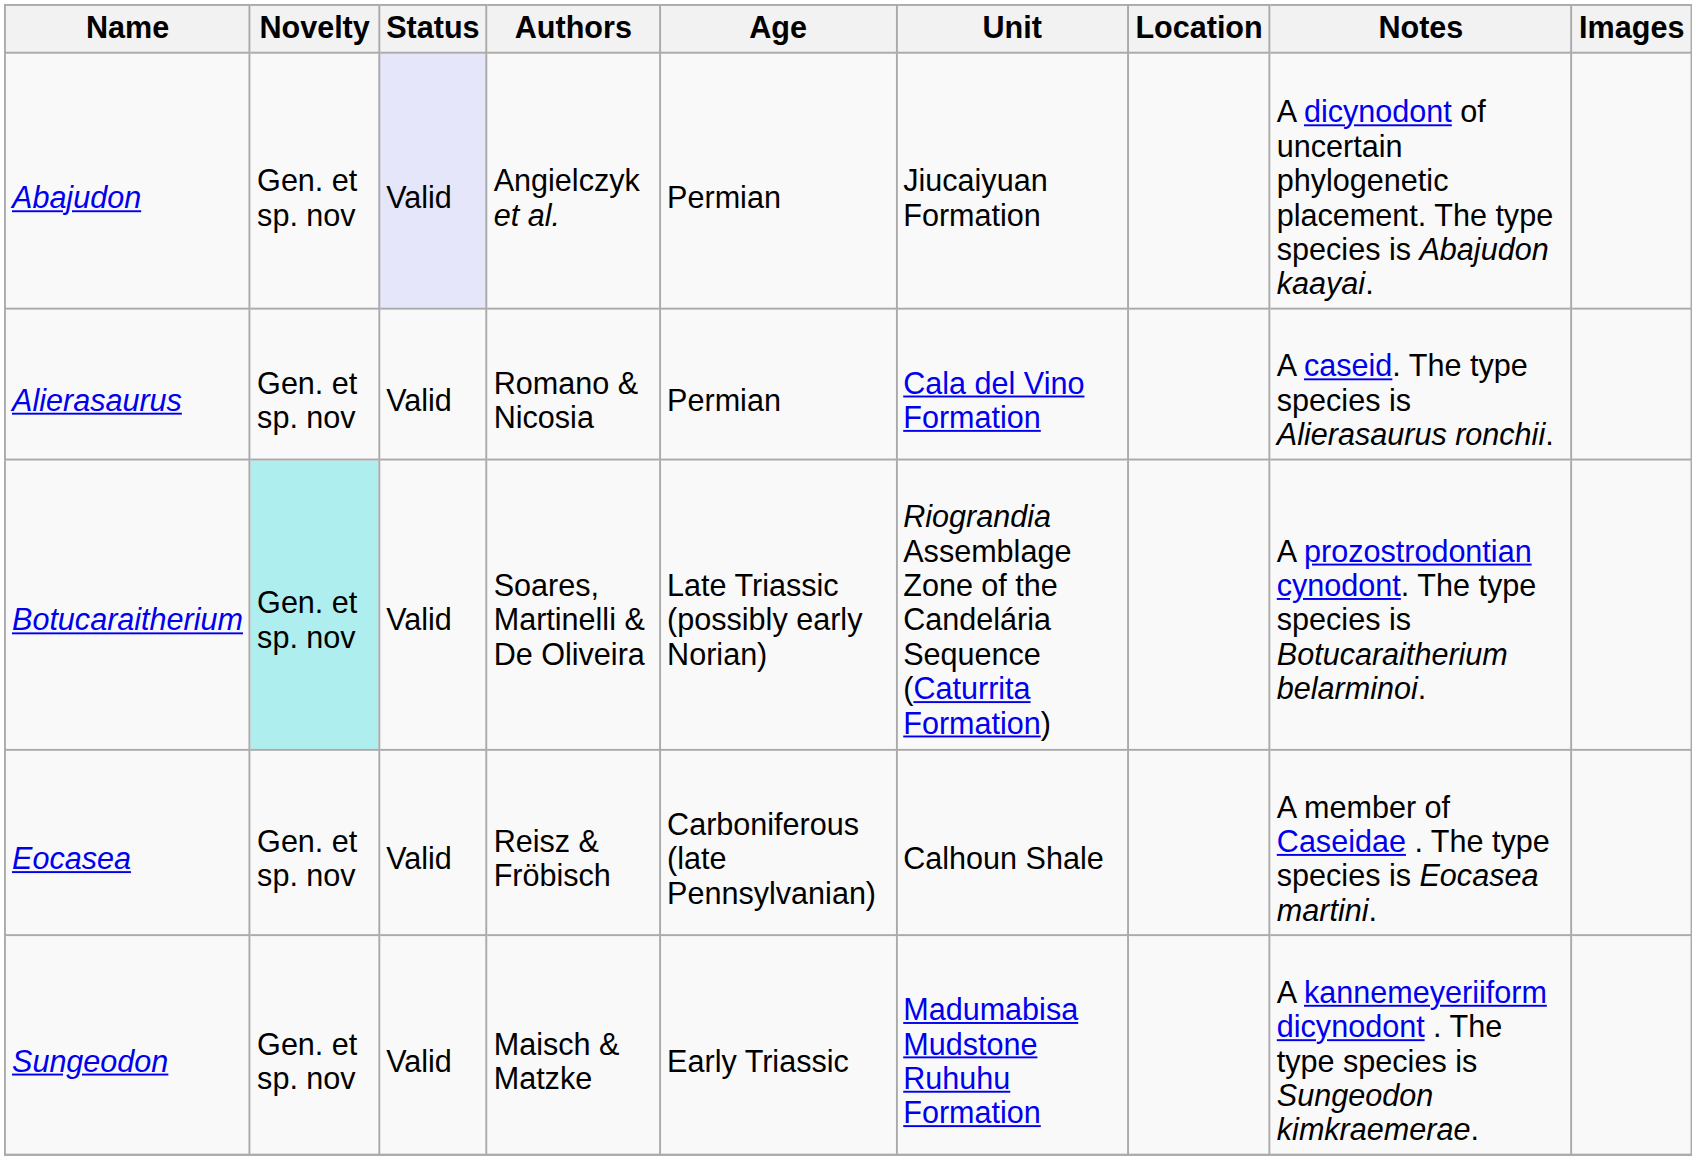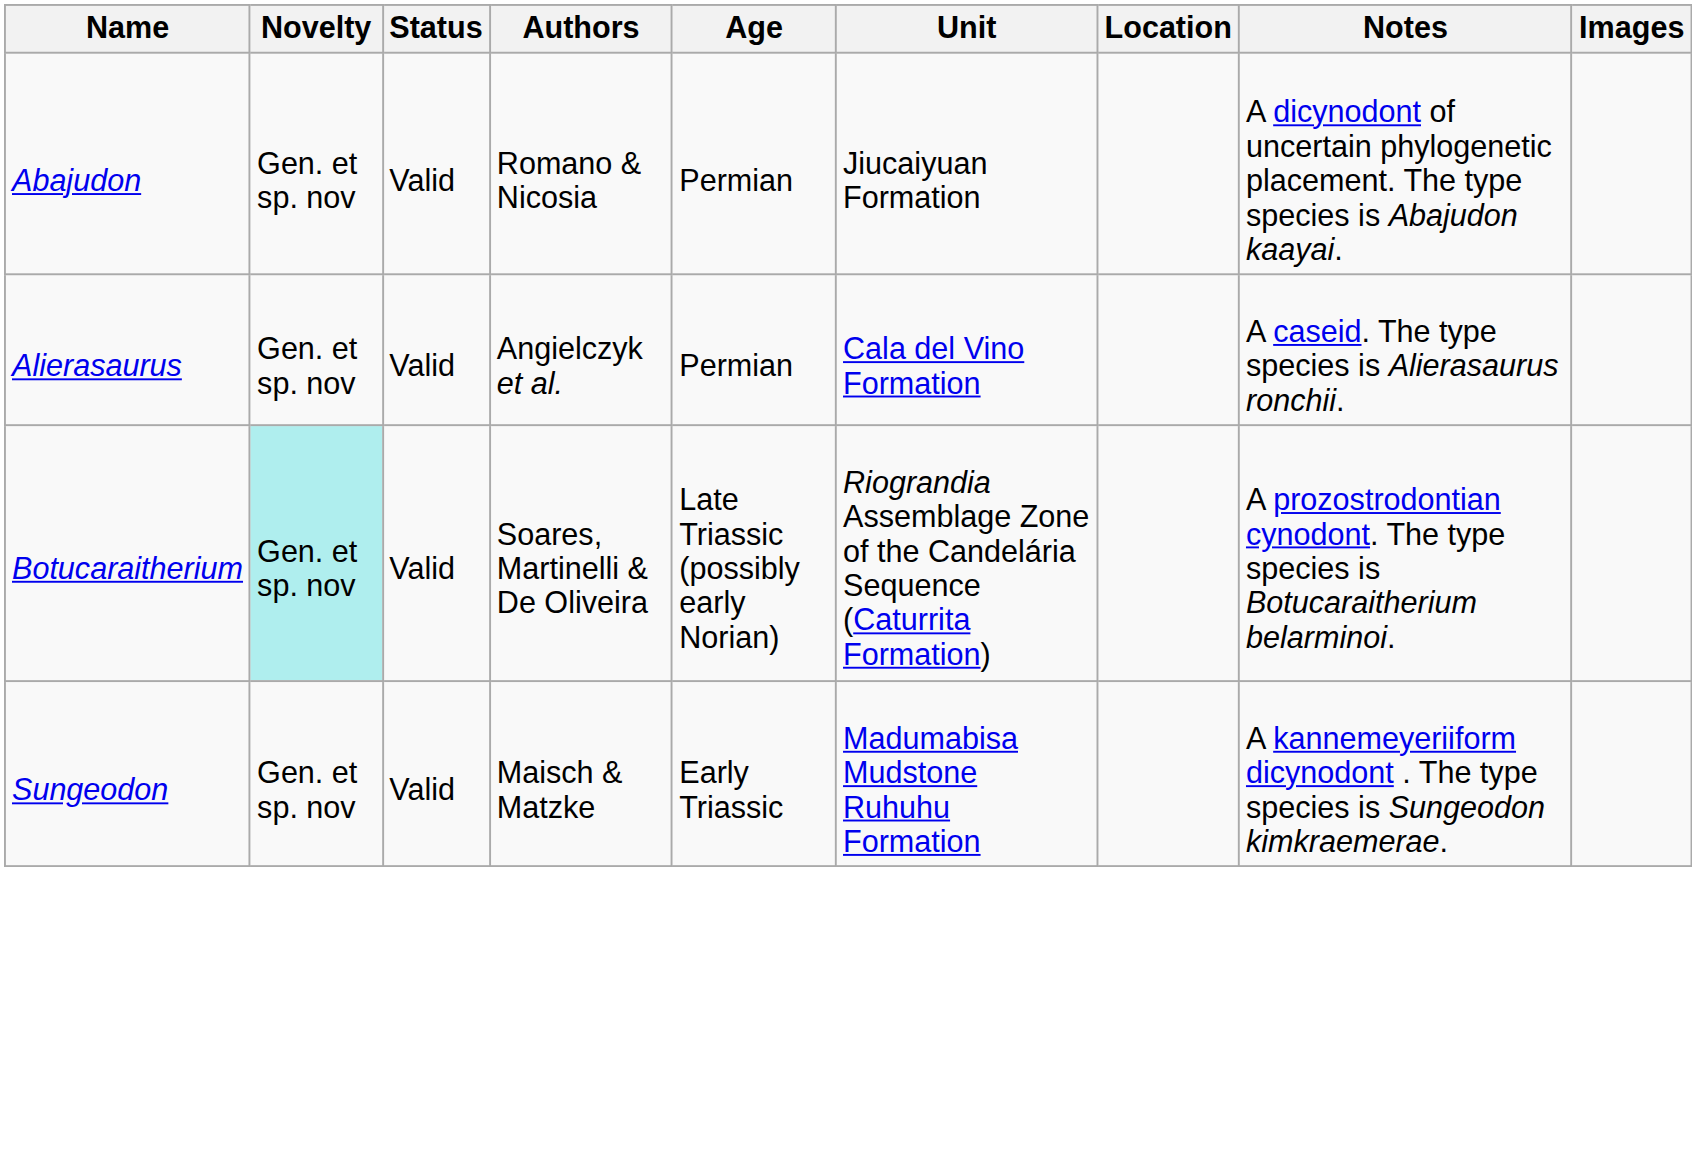(419, 197) lavender background -> (422, 180) no background
(567, 197) Angielczyk et al. -> (569, 180) Romano & Nicosia
(566, 400) Romano & Nicosia -> (570, 366) Angielczyk et al.
- row: (71, 858)
